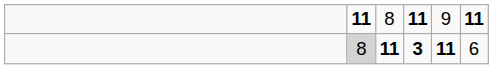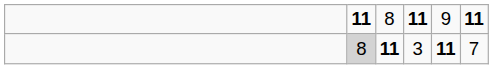(418, 48) bold -> (418, 48) normal
(474, 48) 6 -> (474, 48) 7
